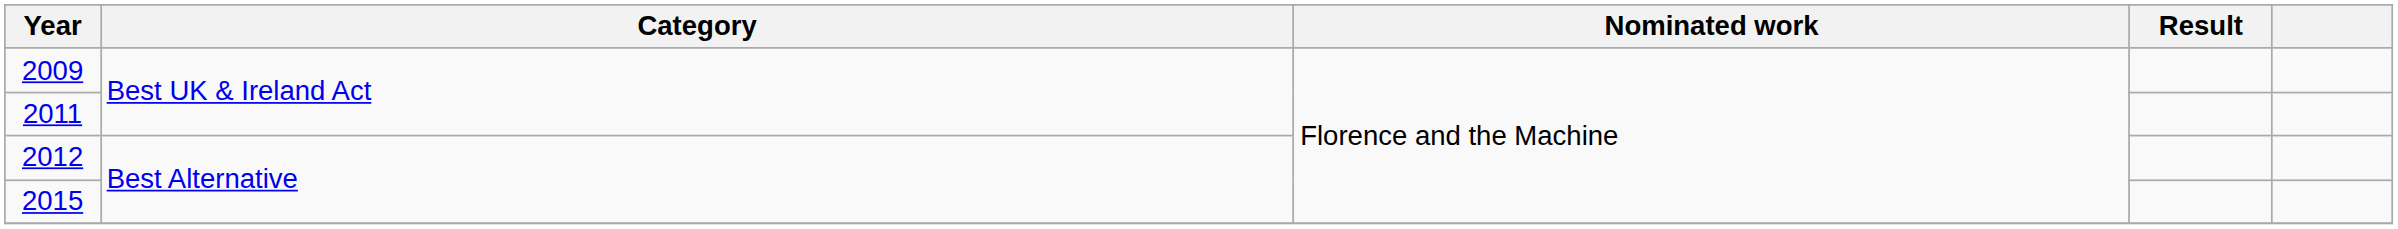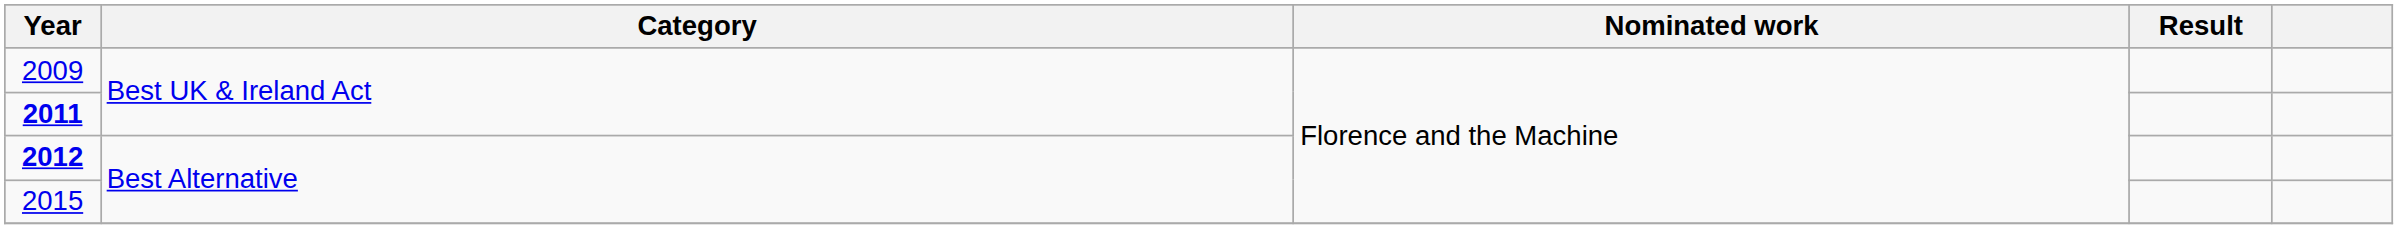(53, 113) normal -> (53, 113) bold
(53, 157) normal -> (53, 157) bold
